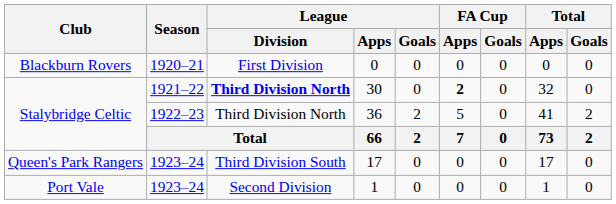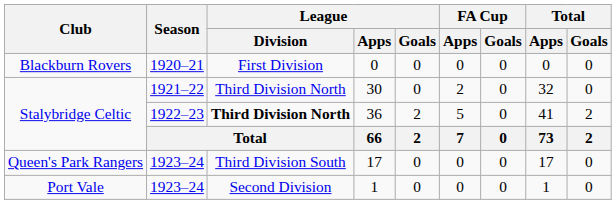(281, 89) bold -> (280, 89) normal
(460, 89) bold -> (460, 89) normal
(280, 114) normal -> (281, 114) bold
